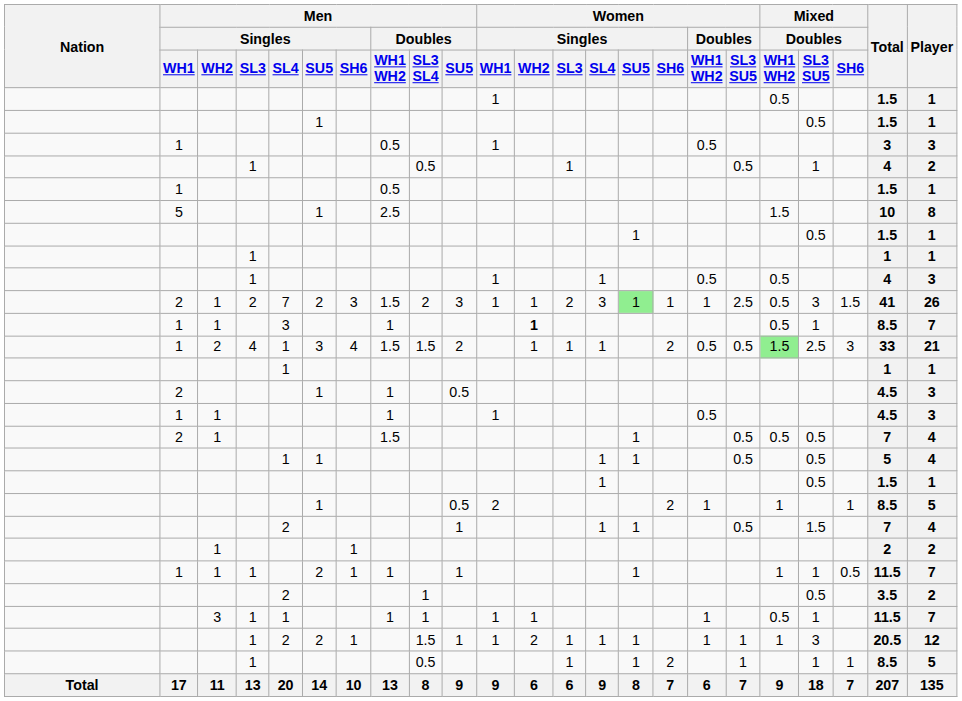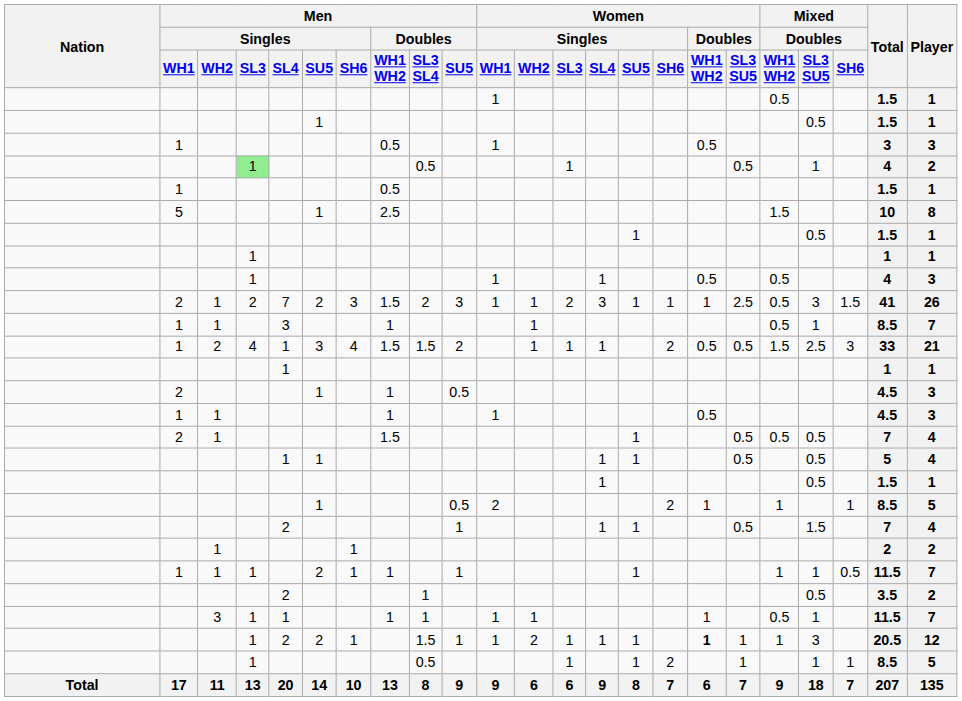(253, 167) no background -> (253, 167) lightgreen background
(636, 302) lightgreen background -> (636, 302) no background
(534, 325) bold -> (534, 325) normal
(779, 347) lightgreen background -> (779, 347) no background
(707, 640) normal -> (707, 640) bold
